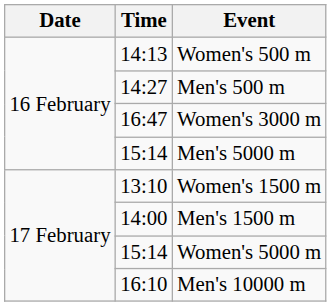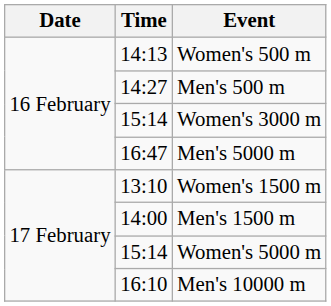(144, 119) 16:47 -> (144, 119) 15:14
(144, 152) 15:14 -> (144, 152) 16:47
